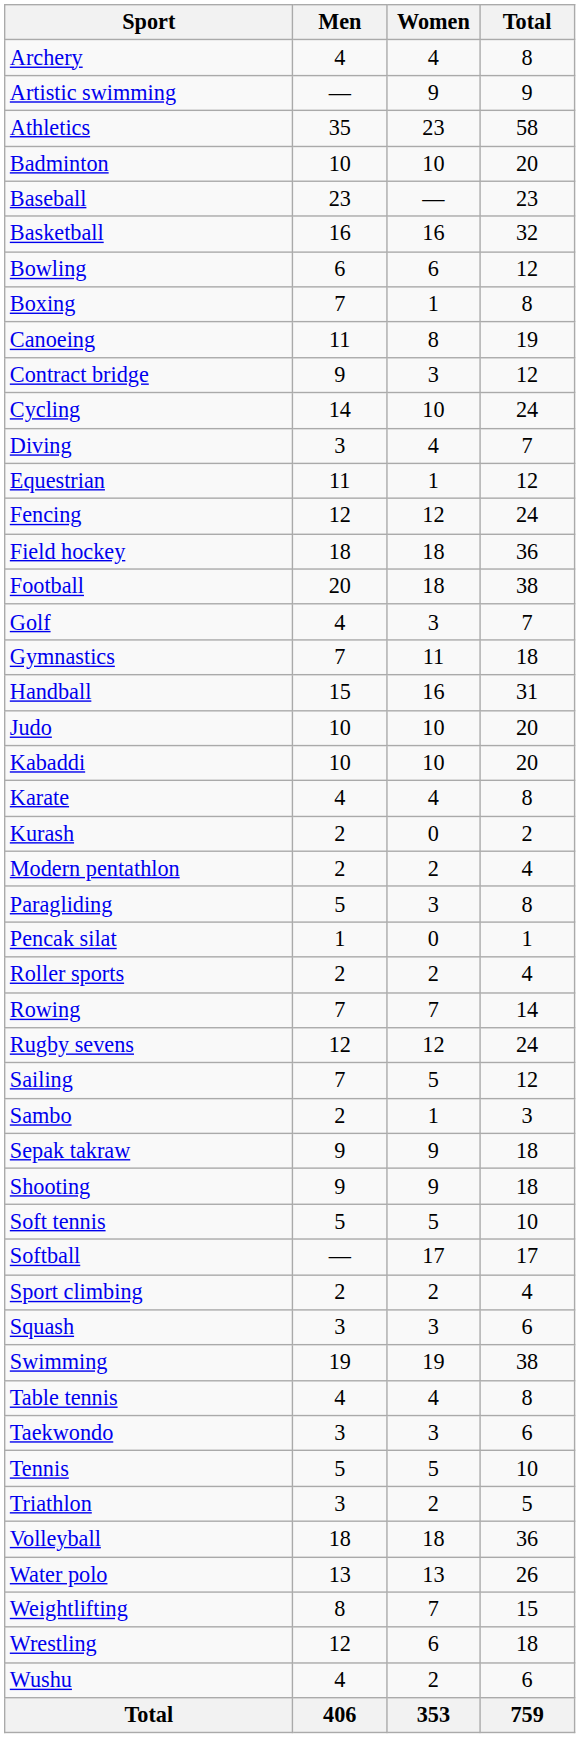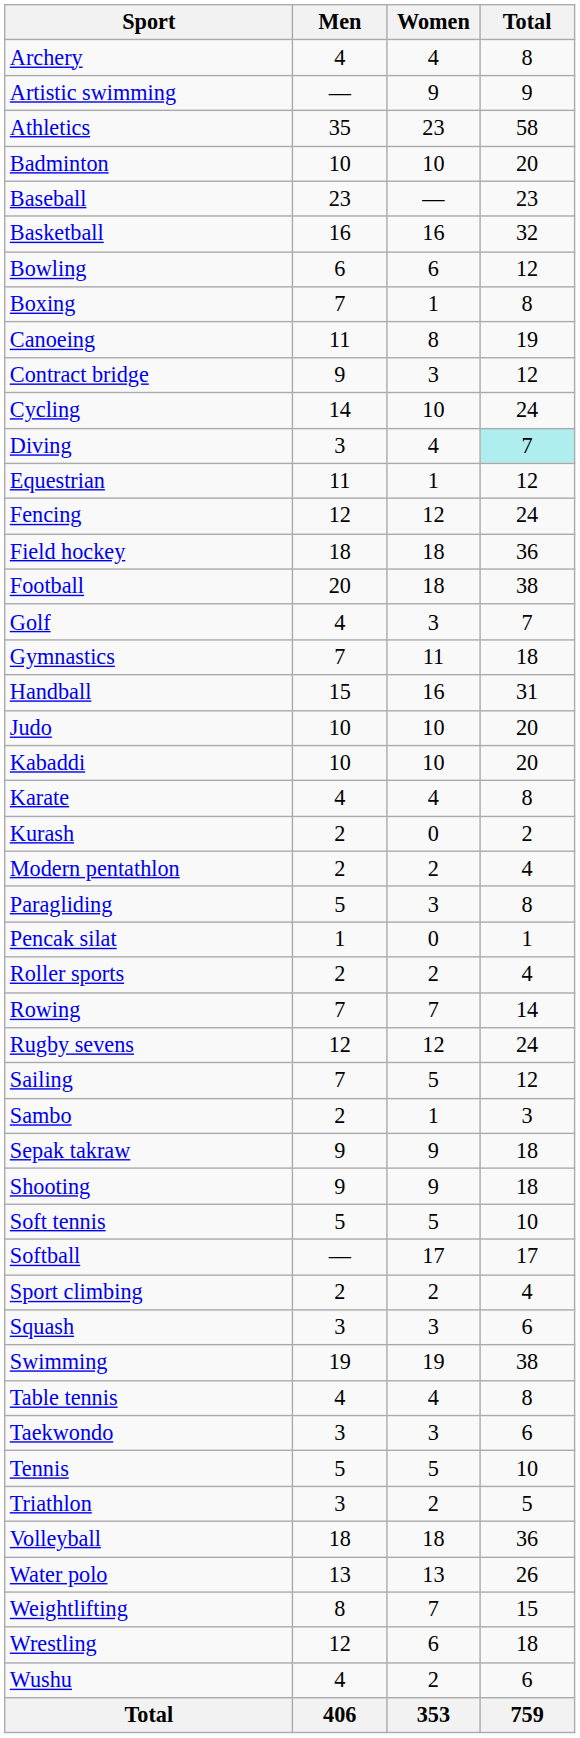(527, 445) no background -> (527, 445) paleturquoise background
